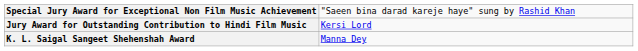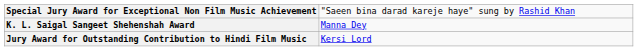rows swapped: (156, 25) <-> (100, 39)
